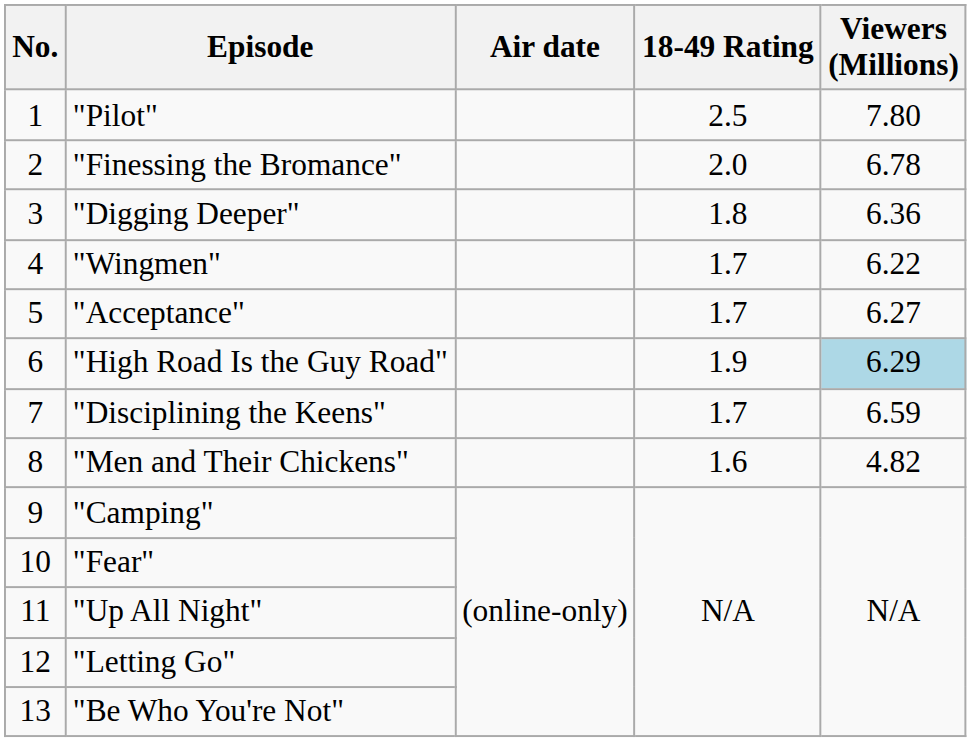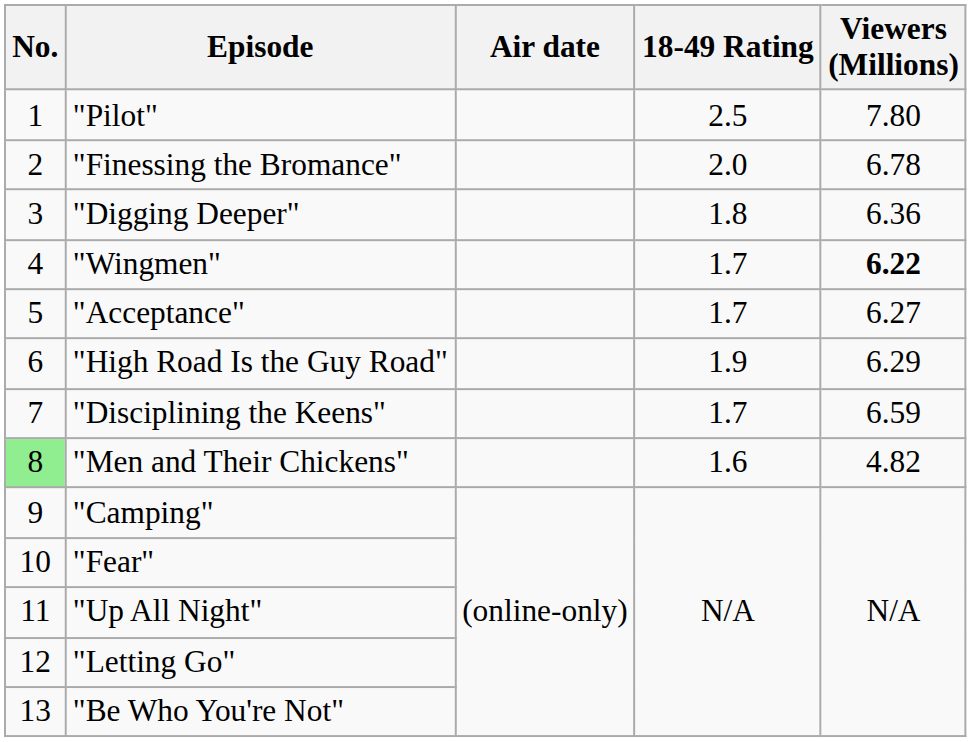(894, 263) normal -> (894, 263) bold
(894, 363) lightblue background -> (894, 363) no background
(35, 462) no background -> (35, 462) lightgreen background
